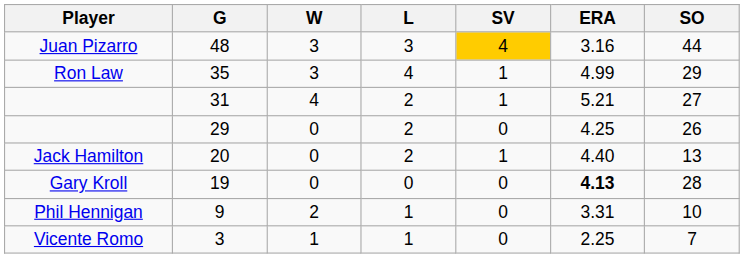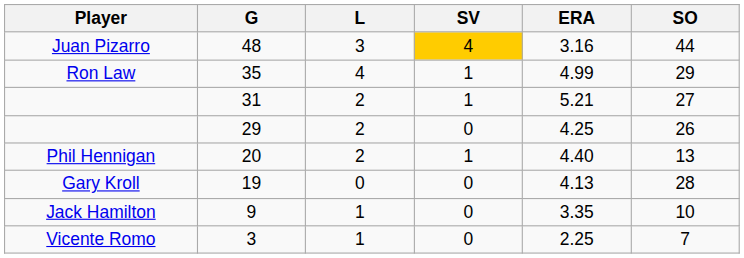- column: (314, 18)
(89, 156) Jack Hamilton -> (101, 156) Phil Hennigan
(598, 184) bold -> (577, 184) normal
(89, 211) Phil Hennigan -> (101, 211) Jack Hamilton
(598, 211) 3.31 -> (577, 211) 3.35
